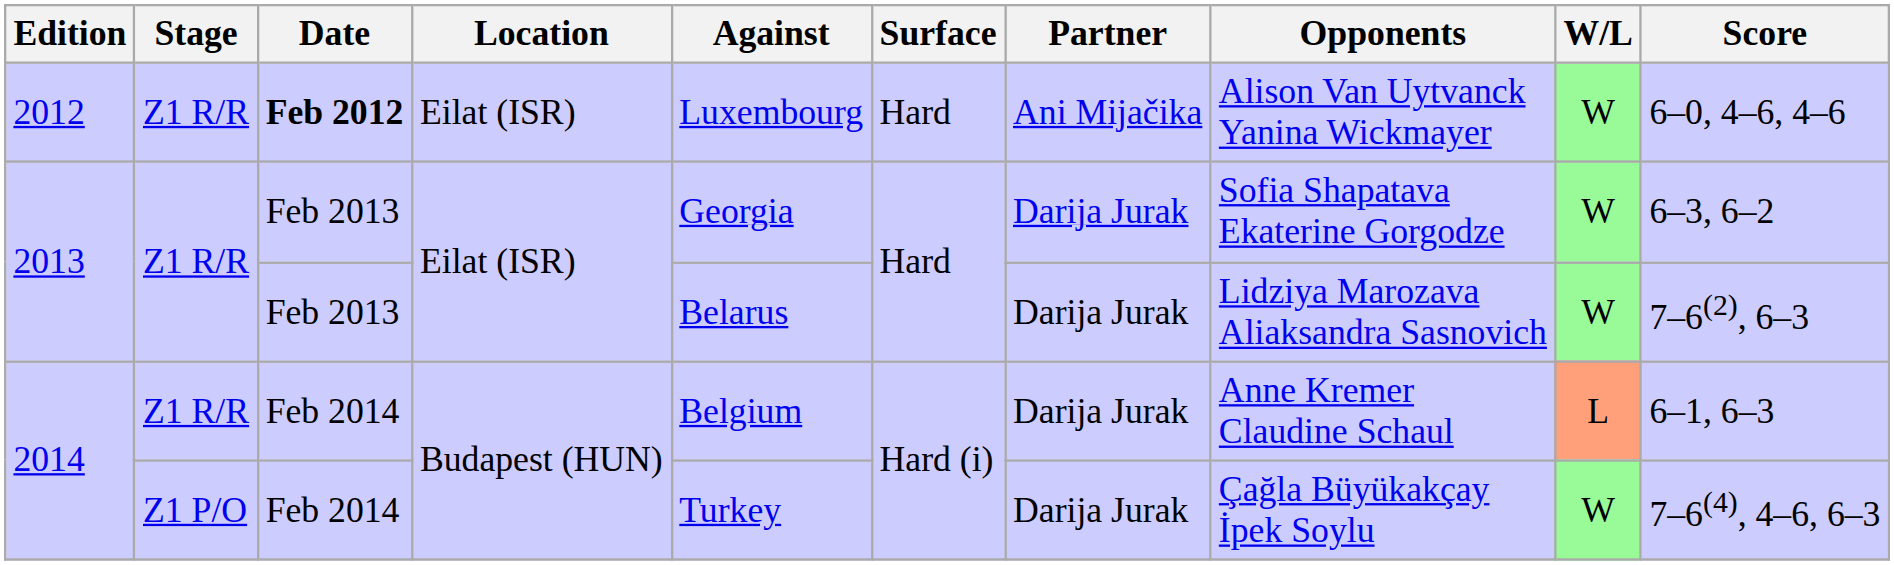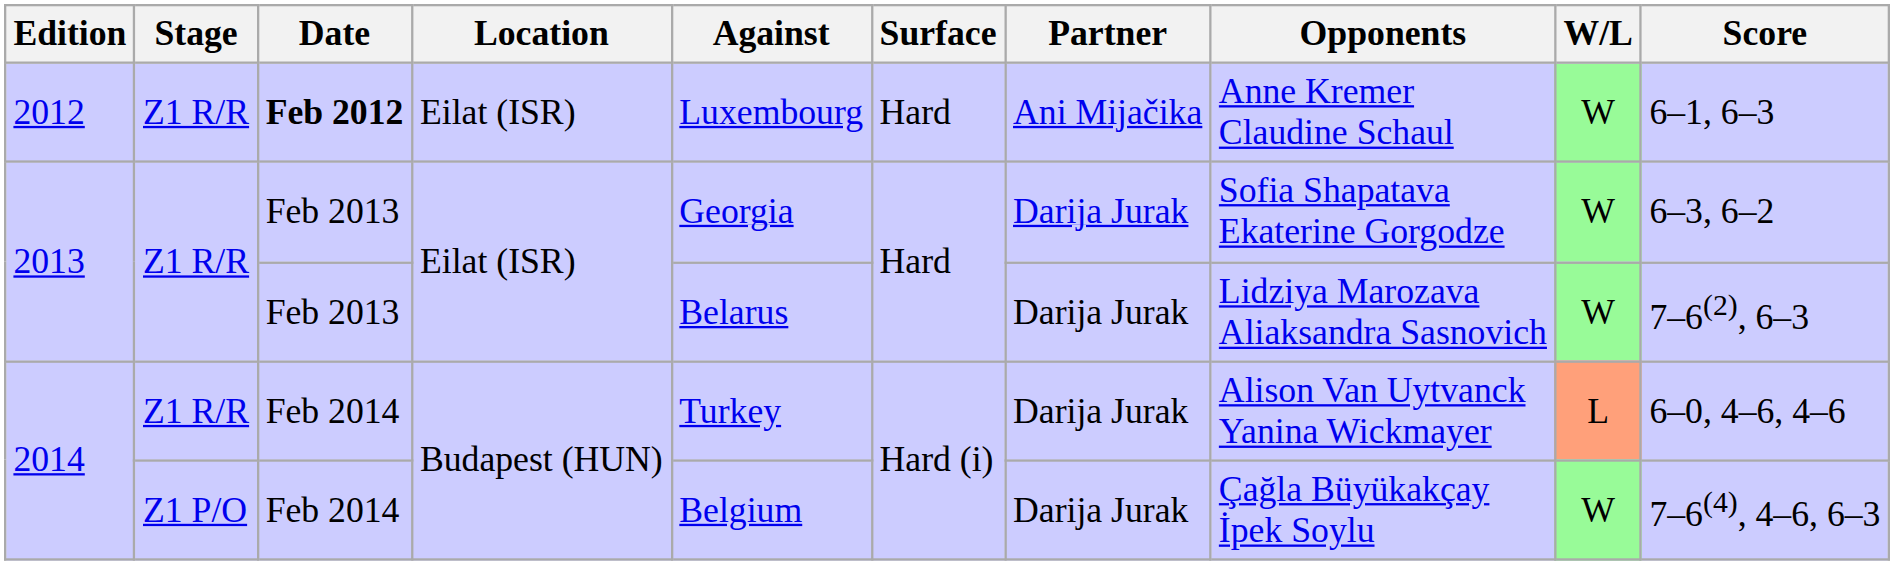(1372, 111) Alison Van Uytvanck Yanina Wickmayer -> (1336, 111) Anne Kremer Claudine Schaul
(1748, 111) 6–0, 4–6, 4–6 -> (1712, 111) 6–1, 6–3
(741, 409) Belgium -> (730, 409) Turkey
(1336, 409) Anne Kremer Claudine Schaul -> (1372, 409) Alison Van Uytvanck Yanina Wickmayer
(1712, 409) 6–1, 6–3 -> (1748, 409) 6–0, 4–6, 4–6
(730, 508) Turkey -> (741, 508) Belgium
